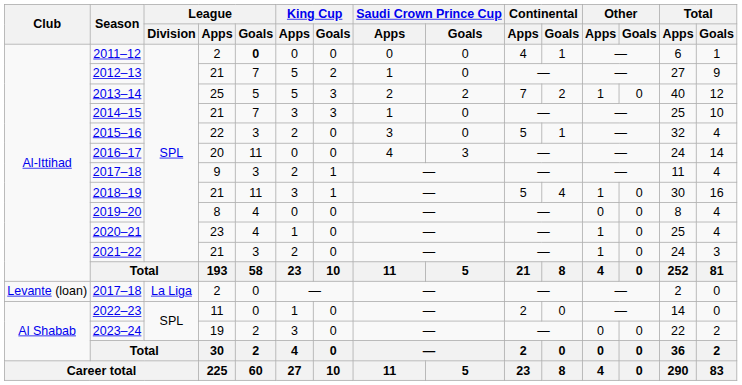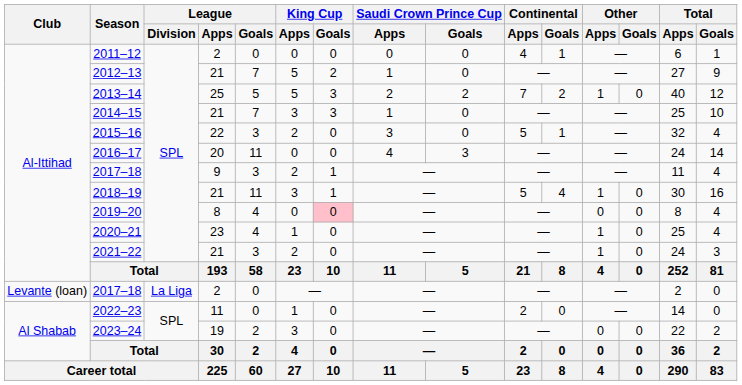(256, 53) bold -> (256, 53) normal
(333, 212) no background -> (333, 212) pink background
